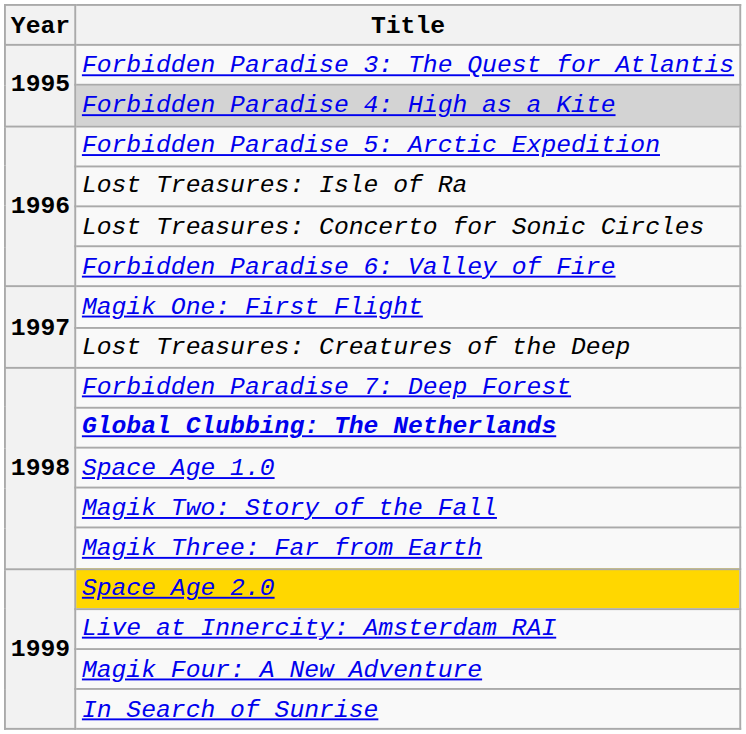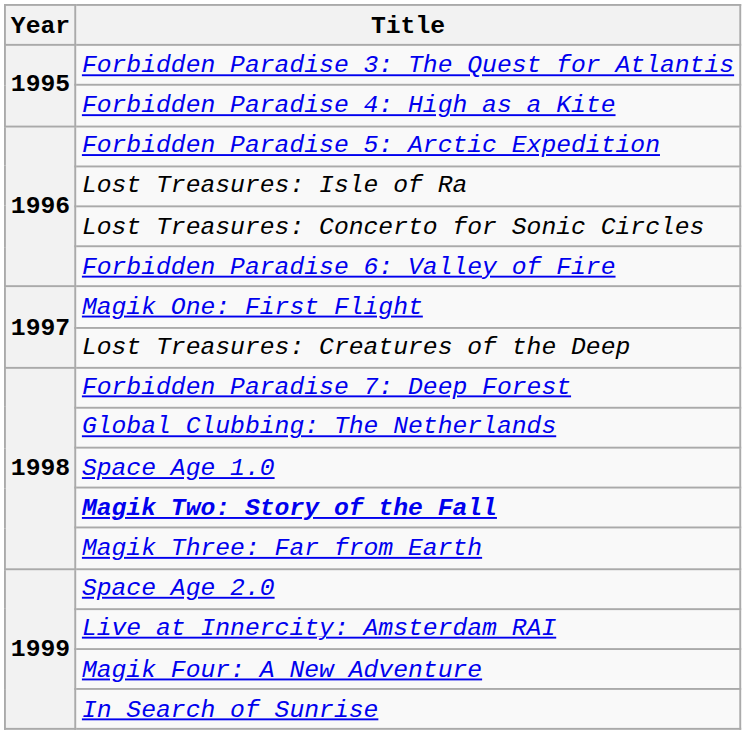(349, 106) lightgrey background -> (349, 106) no background
(319, 428) bold -> (319, 428) normal
(289, 508) normal -> (289, 508) bold
(178, 589) gold background -> (178, 589) no background
